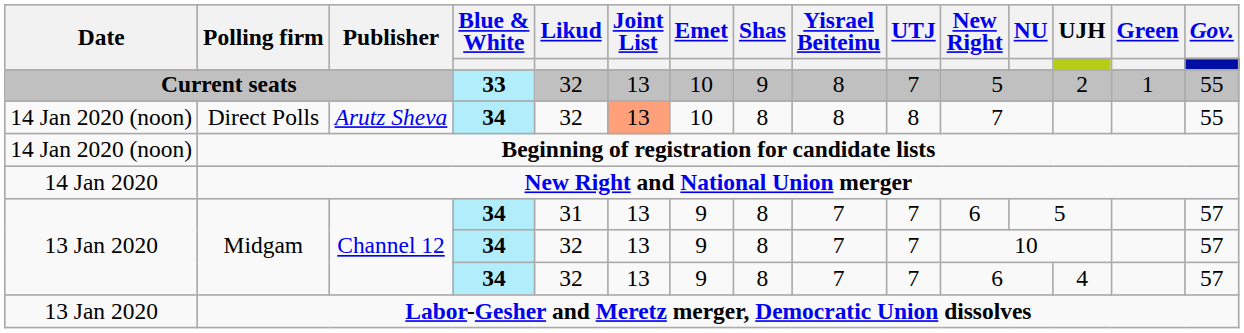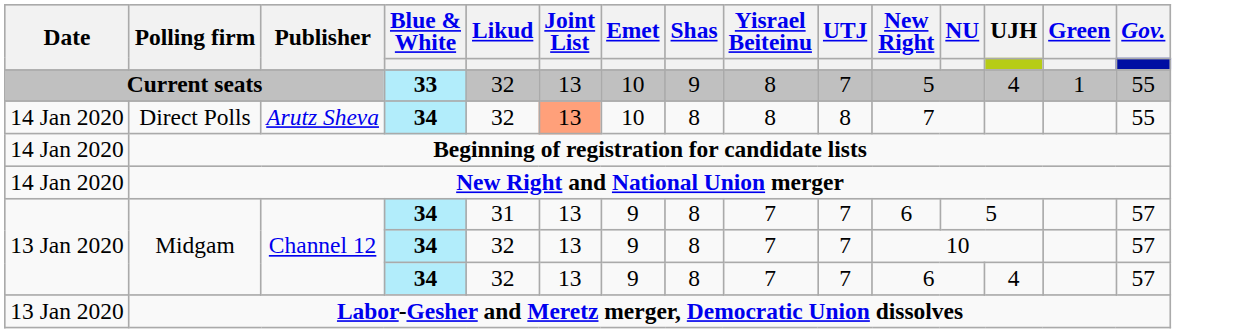(1082, 85) 2 -> (1014, 85) 4
(101, 117) 14 Jan 2020 (noon) -> (67, 117) 14 Jan 2020
(101, 149) 14 Jan 2020 (noon) -> (67, 149) 14 Jan 2020
